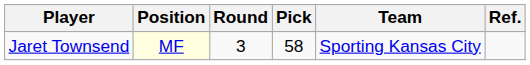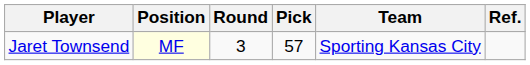(294, 45) 58 -> (294, 45) 57
